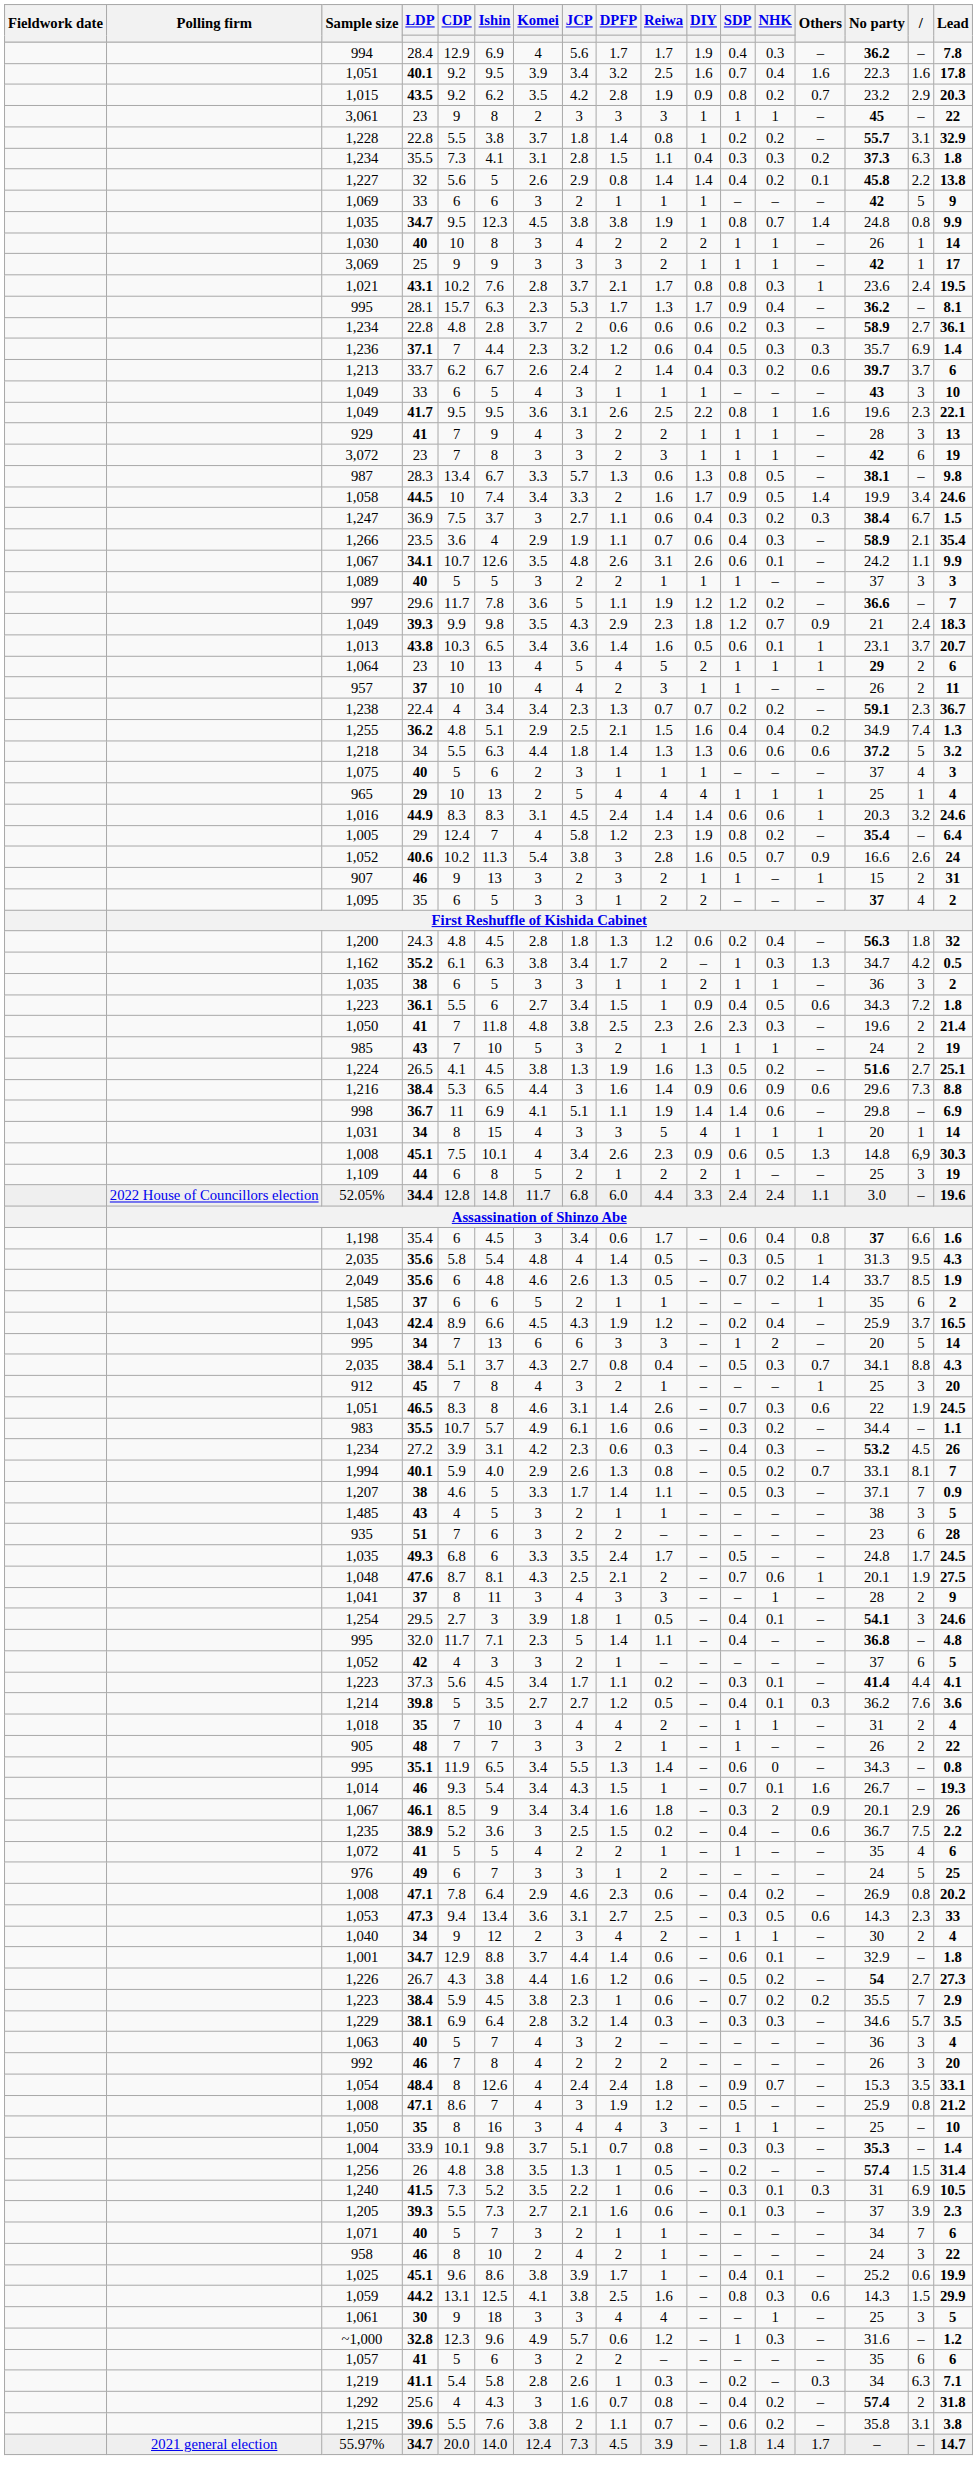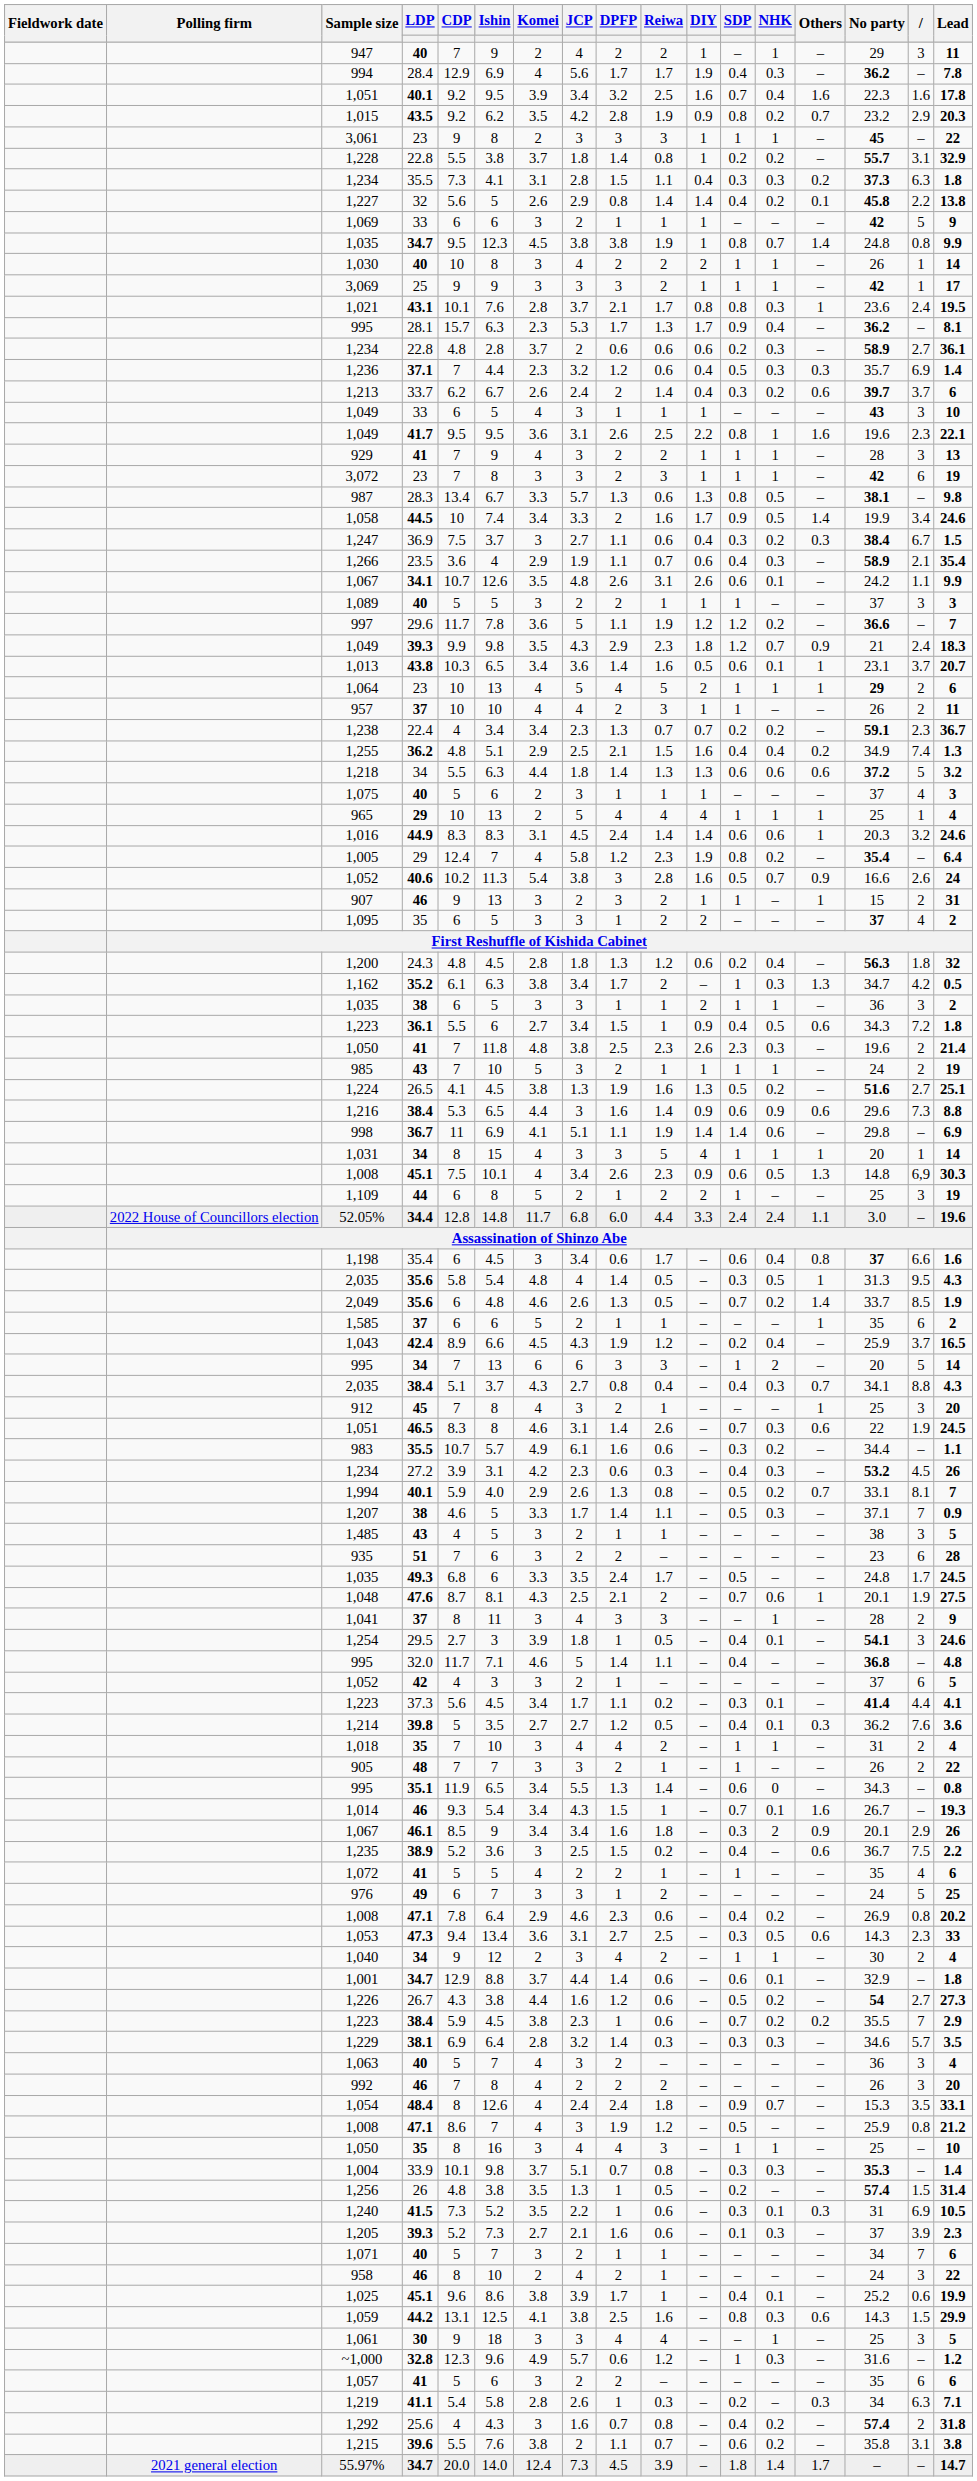+ row: (362, 53)
(457, 286) 10.2 -> (457, 307) 10.1
(738, 1365) 0.5 -> (738, 1386) 0.4
(538, 1640) 2.3 -> (538, 1662) 4.6
(457, 2212) 5.5 -> (457, 2233) 5.2
